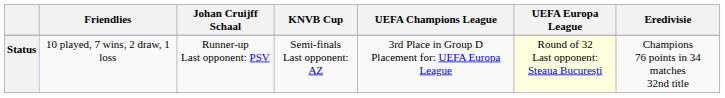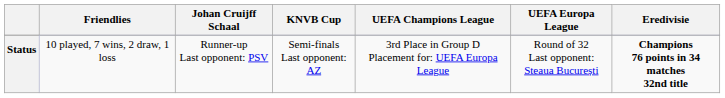(565, 57) lightyellow background -> (561, 57) no background
(668, 63) normal -> (666, 63) bold
